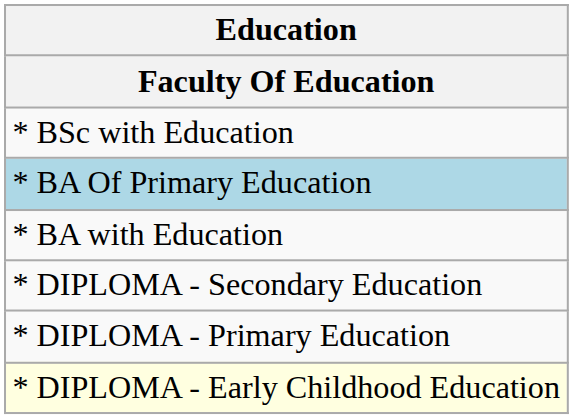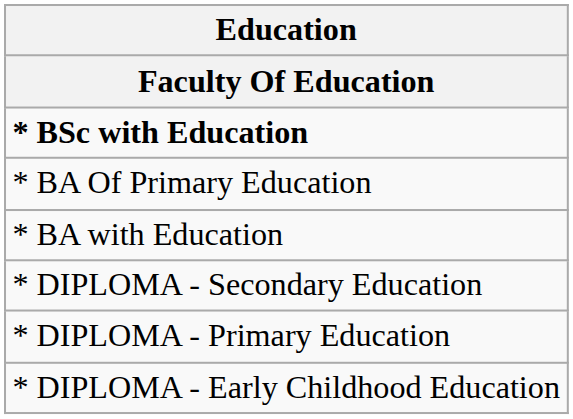(153, 132) normal -> (160, 132) bold
(192, 183) lightblue background -> (192, 183) no background
(286, 387) lightyellow background -> (286, 387) no background
